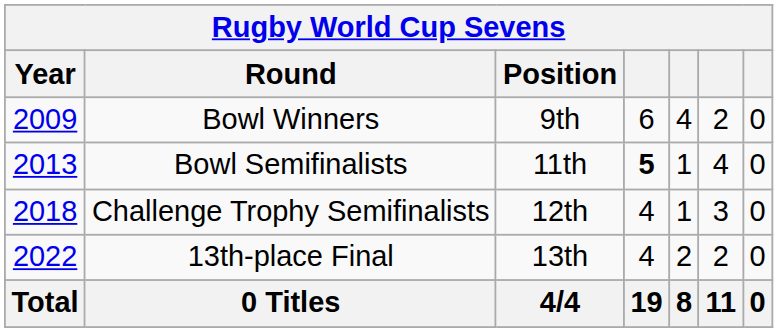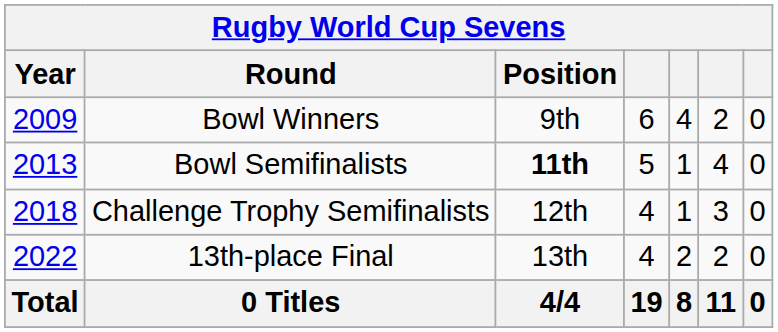(560, 165) normal -> (560, 165) bold
(647, 165) bold -> (647, 165) normal
